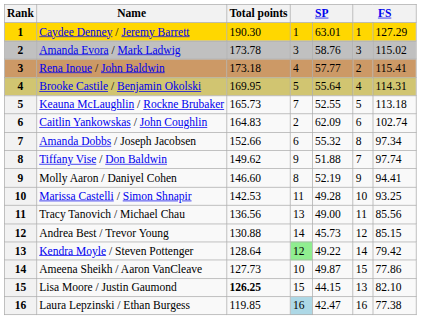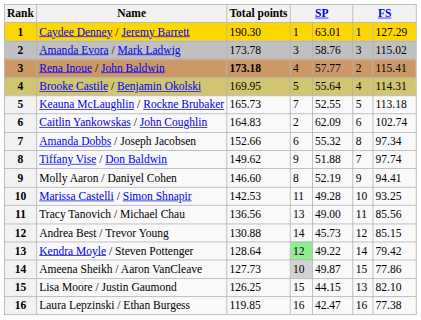(245, 68) normal -> (245, 68) bold
(299, 269) no background -> (299, 269) lightgrey background
(245, 287) bold -> (245, 287) normal
(299, 305) lightblue background -> (299, 305) no background
